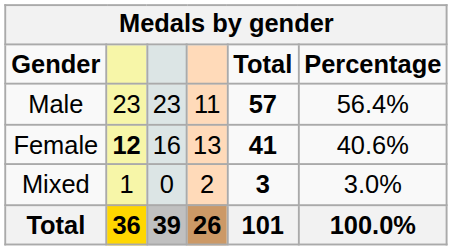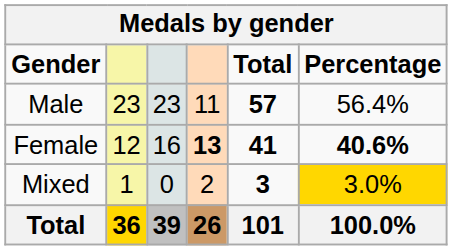(127, 145) bold -> (127, 145) normal
(207, 145) normal -> (207, 145) bold
(373, 145) normal -> (373, 145) bold
(373, 185) no background -> (373, 185) gold background
